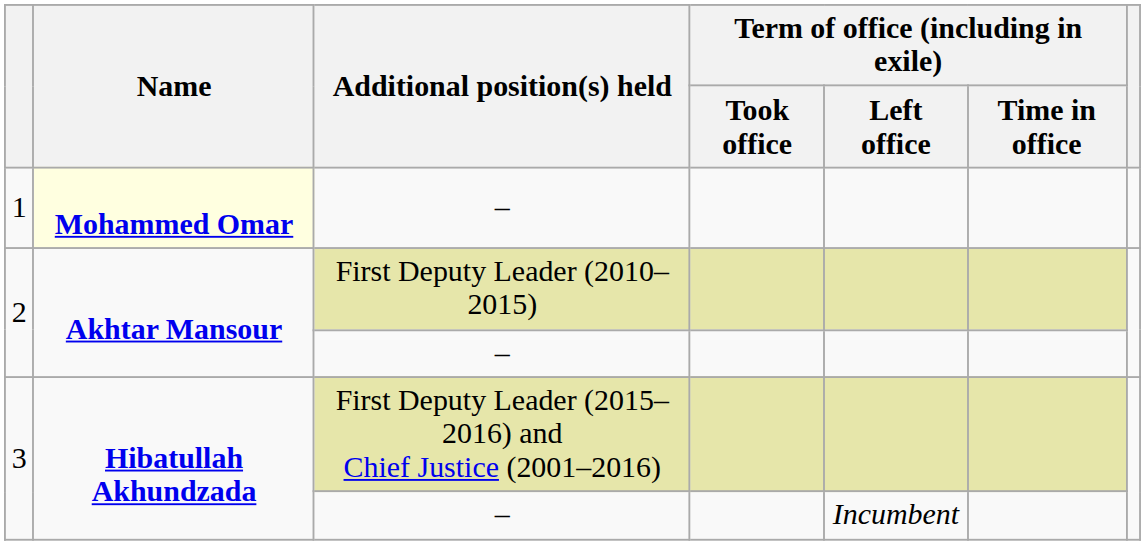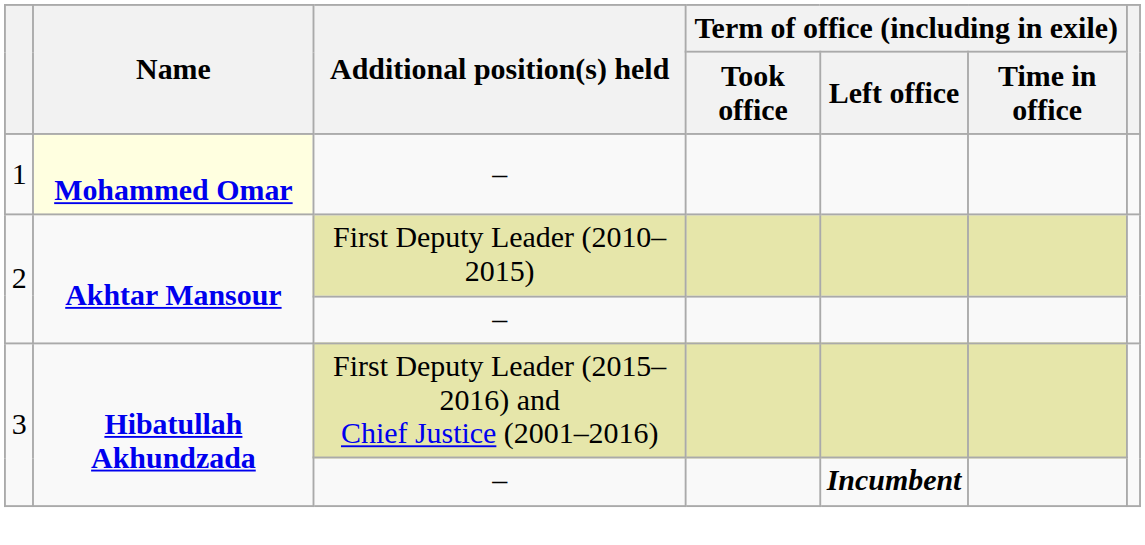(896, 514) normal -> (894, 481) bold
